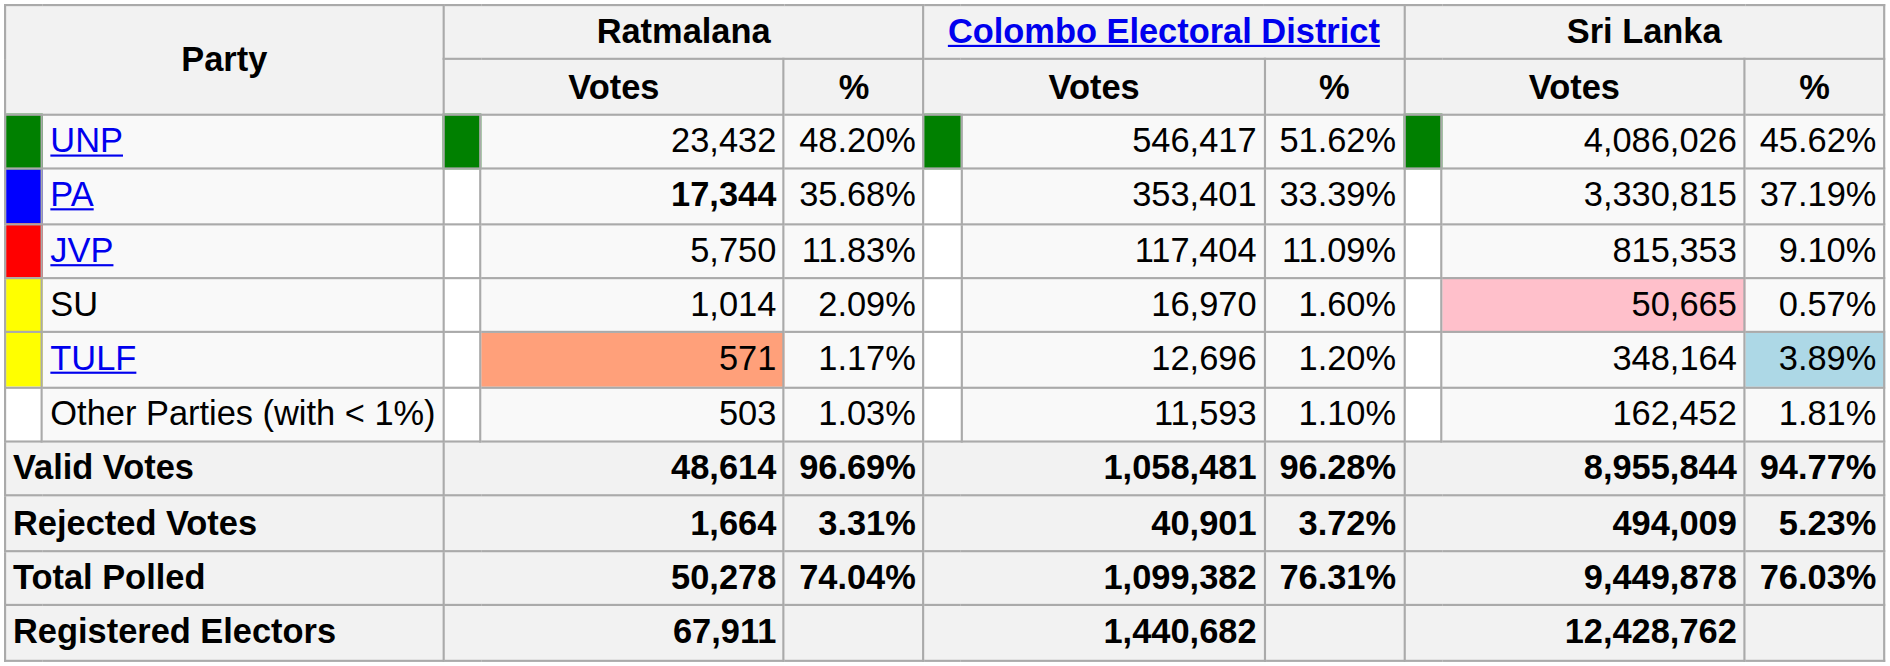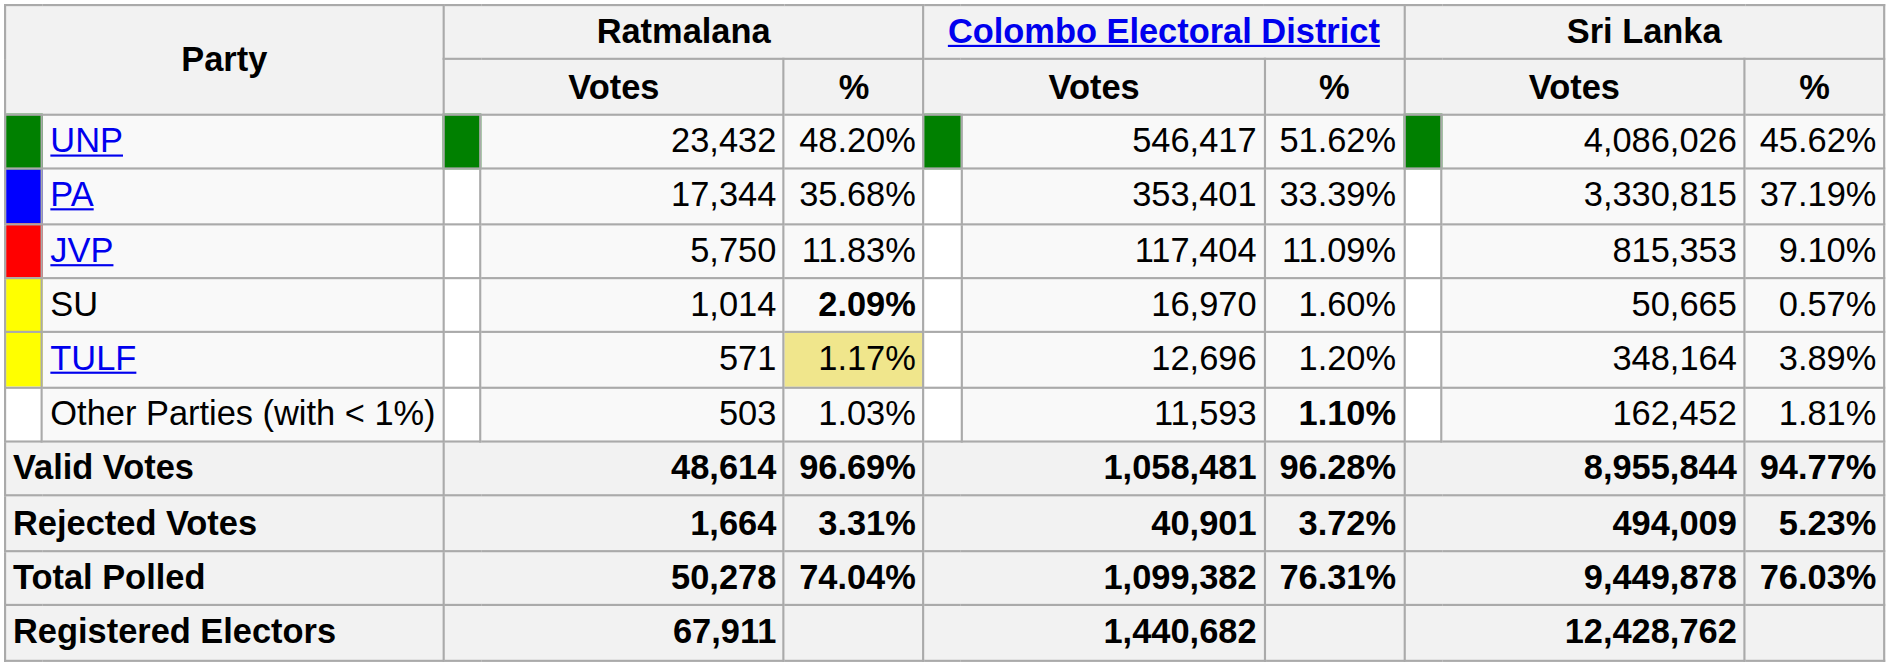(724, 195) bold -> (724, 195) normal
(867, 304) normal -> (867, 304) bold
(1684, 304) pink background -> (1684, 304) no background
(748, 359) lightsalmon background -> (748, 359) no background
(867, 359) no background -> (867, 359) khaki background
(1828, 359) lightblue background -> (1828, 359) no background
(1347, 413) normal -> (1347, 413) bold
